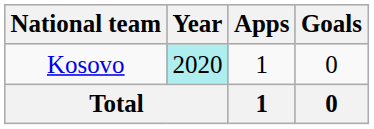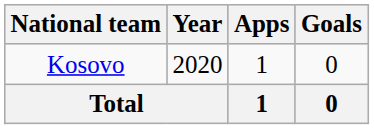(197, 63) paleturquoise background -> (197, 63) no background
